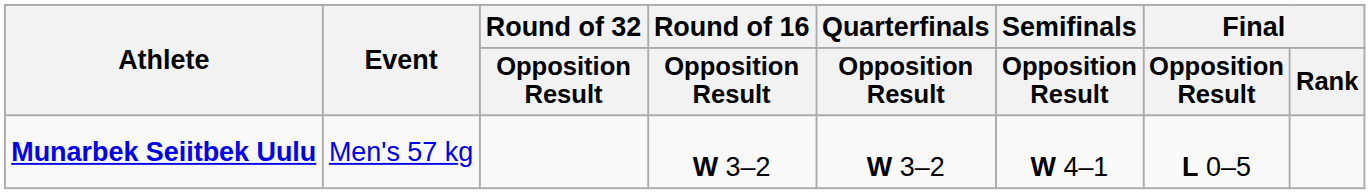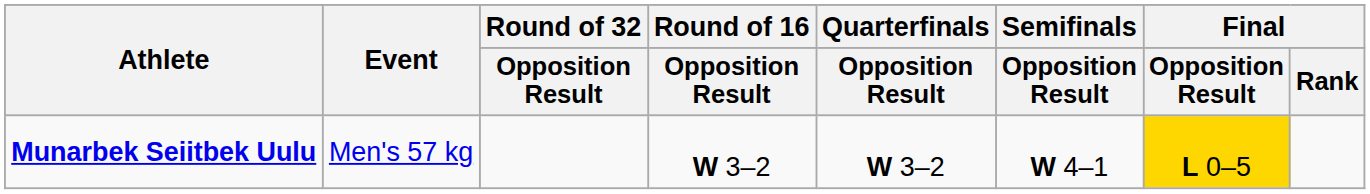(1216, 167) no background -> (1216, 167) gold background
